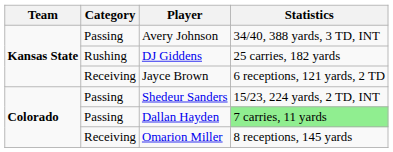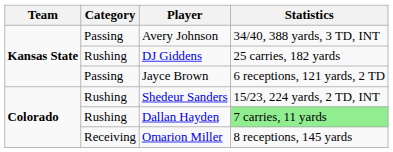(110, 76) Receiving -> (104, 76) Passing
(104, 96) Passing -> (105, 96) Rushing
(104, 116) Passing -> (105, 116) Rushing
